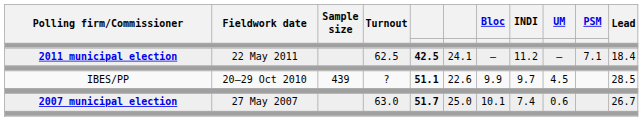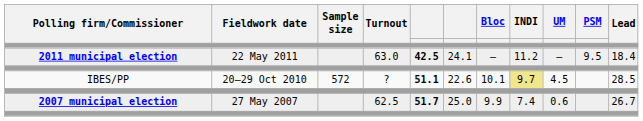(387, 57) 62.5 -> (387, 57) 63.0
(592, 57) 7.1 -> (592, 57) 9.5
(340, 80) 439 -> (340, 80) 572
(493, 80) 9.9 -> (493, 80) 10.1
(526, 80) no background -> (526, 80) khaki background
(387, 102) 63.0 -> (387, 102) 62.5
(493, 102) 10.1 -> (493, 102) 9.9
